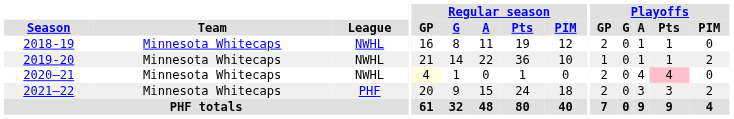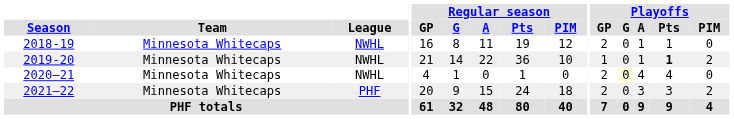(669, 59) normal -> (669, 59) bold
(426, 75) lightyellow background -> (426, 75) no background
(626, 75) no background -> (626, 75) lightyellow background
(669, 75) pink background -> (669, 75) no background
